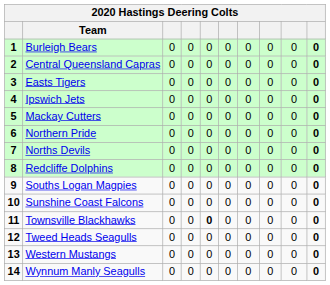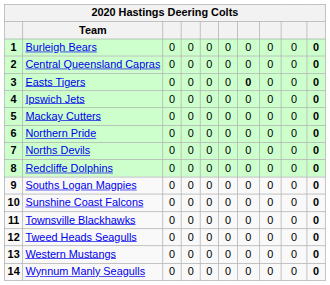(248, 82) normal -> (248, 82) bold
(209, 220) bold -> (209, 220) normal
